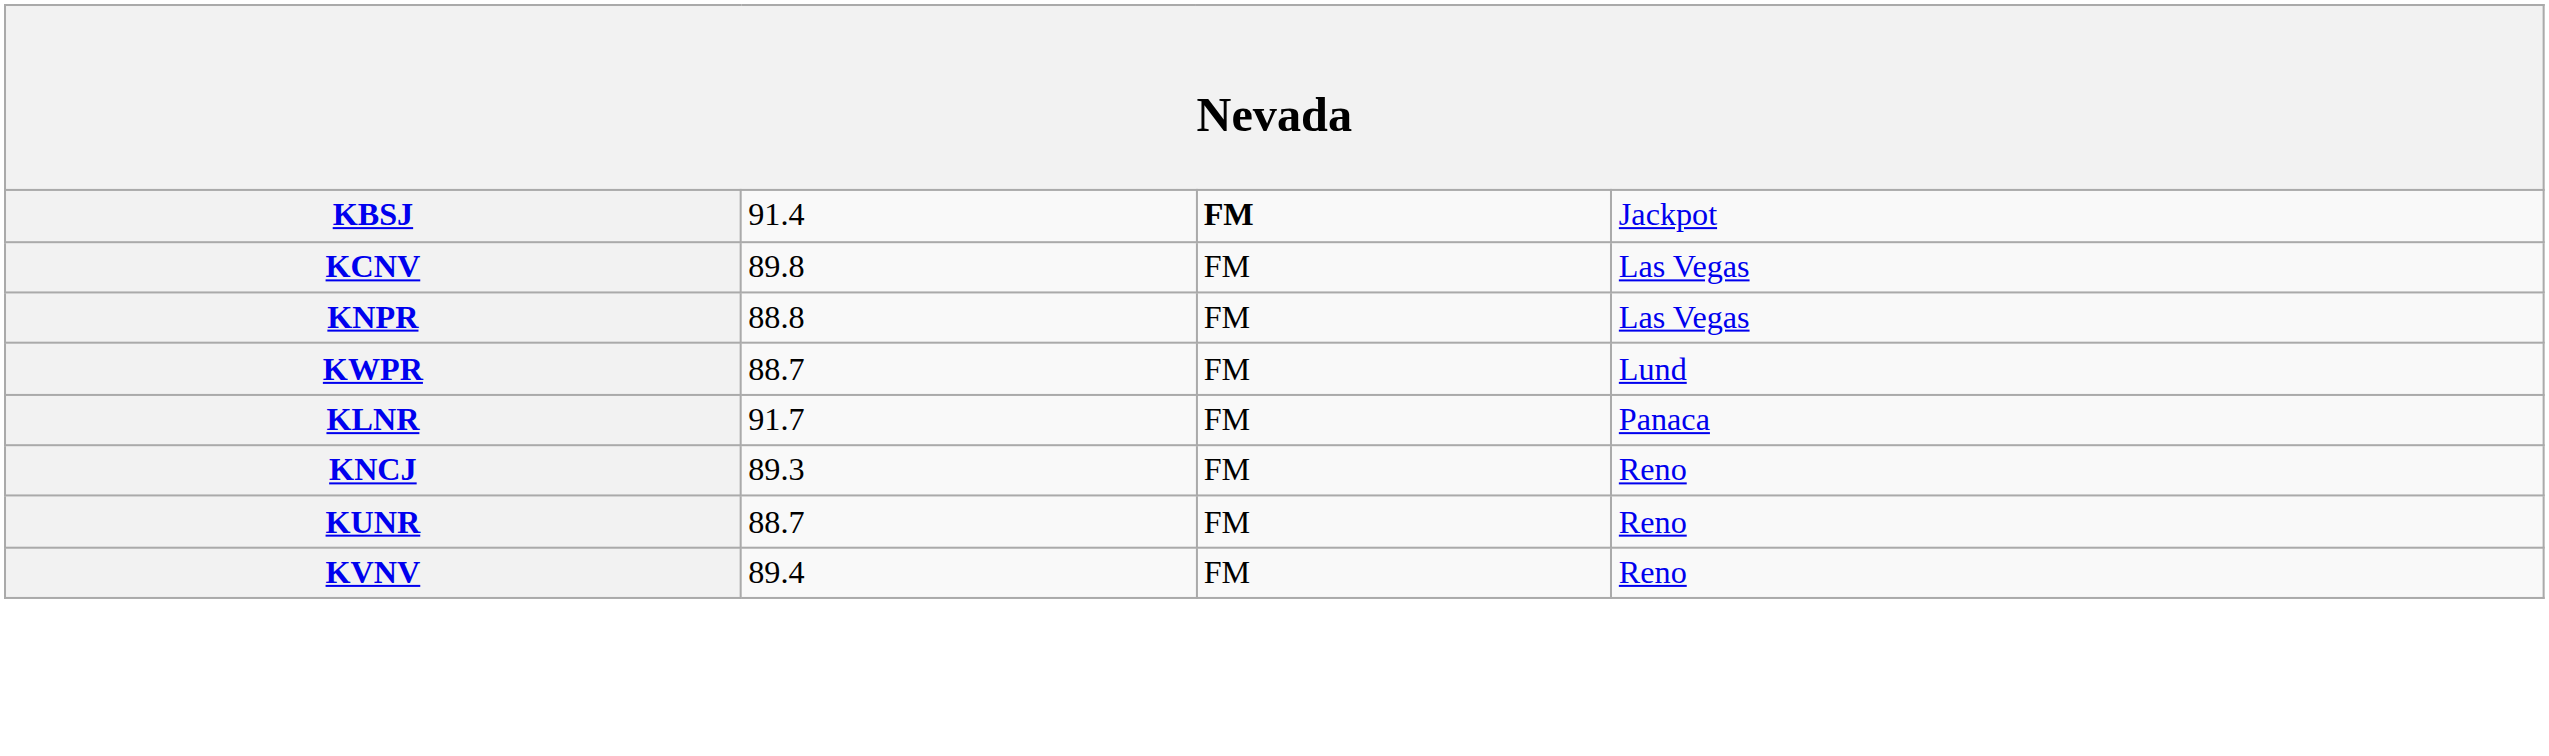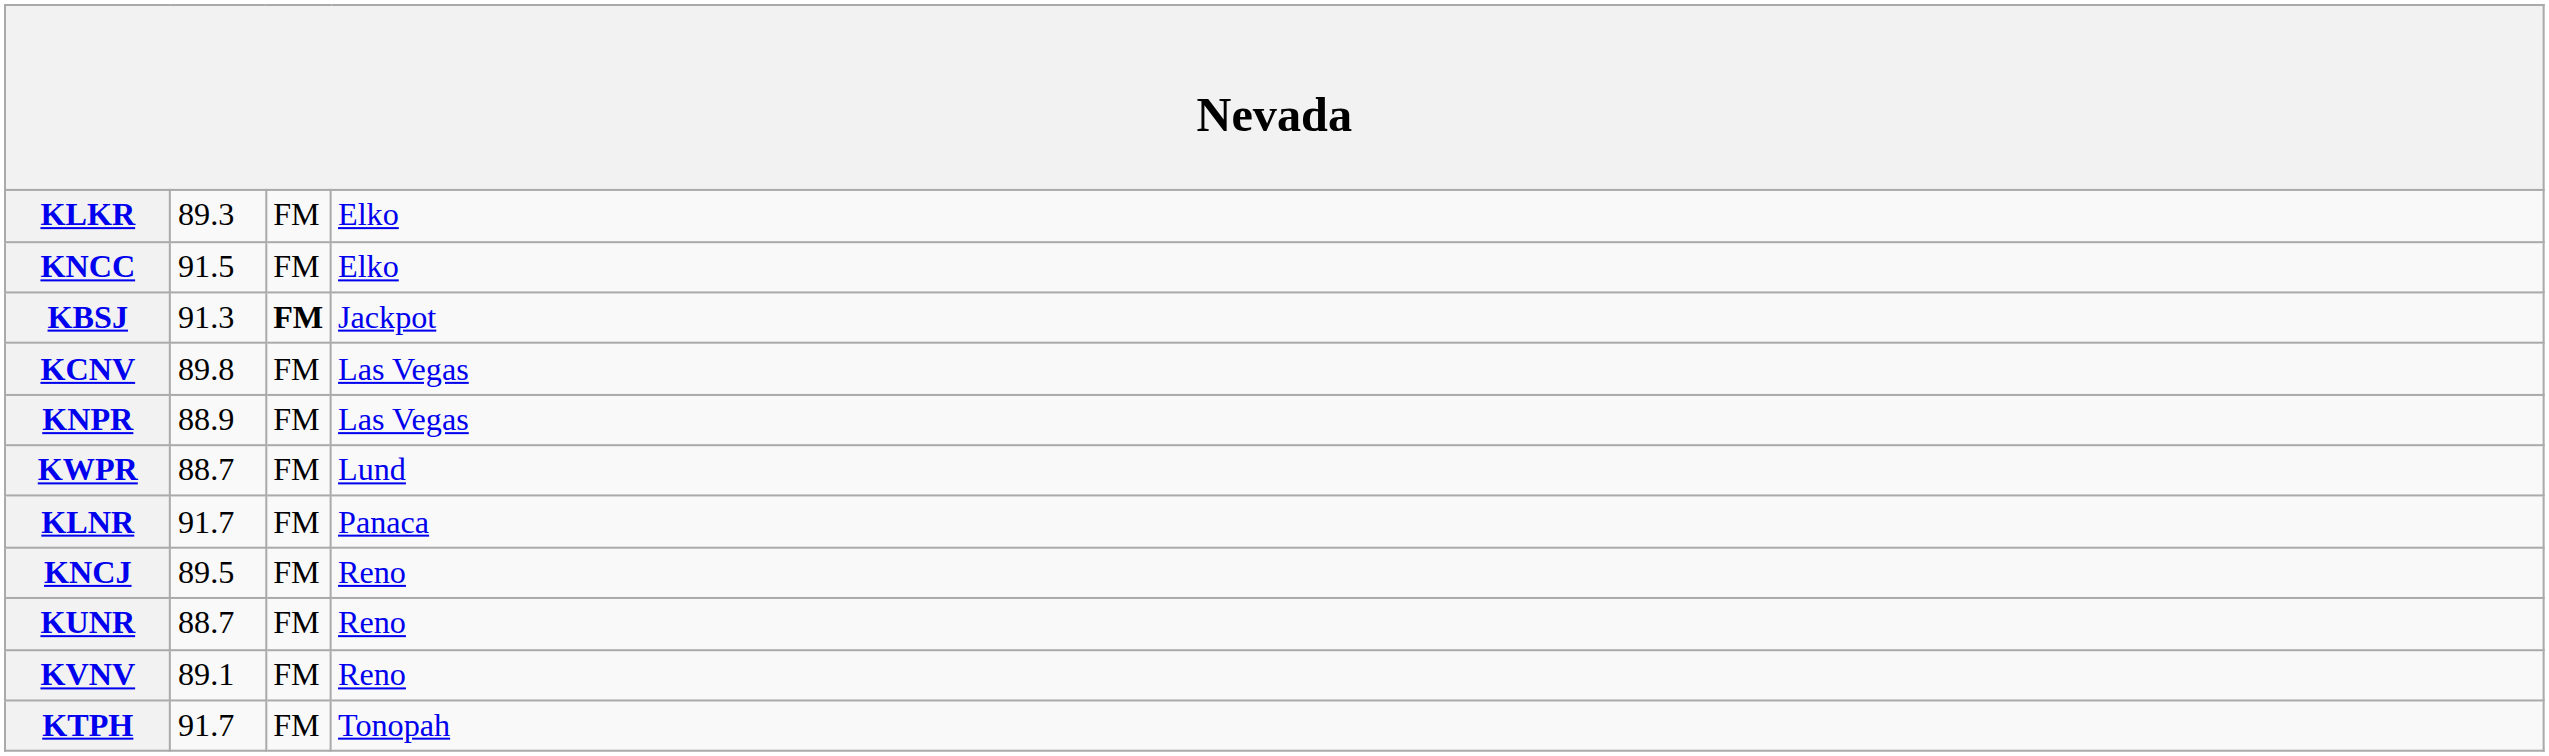+ row: (88, 215)
+ row: (88, 266)
(776, 215) 91.4 -> (206, 317) 91.3
(776, 317) 88.8 -> (206, 419) 88.9
(776, 470) 89.3 -> (206, 572) 89.5
(776, 572) 89.4 -> (206, 674) 89.1
+ row: (88, 725)
